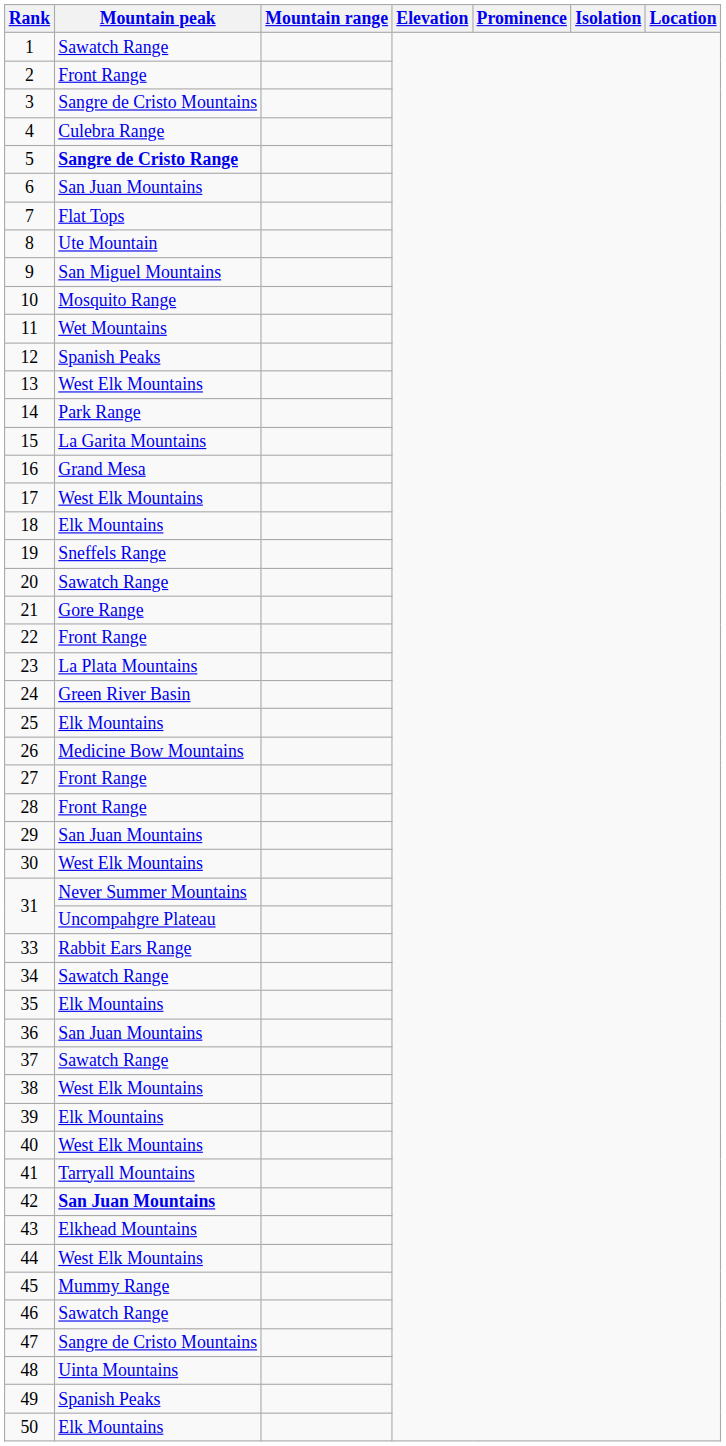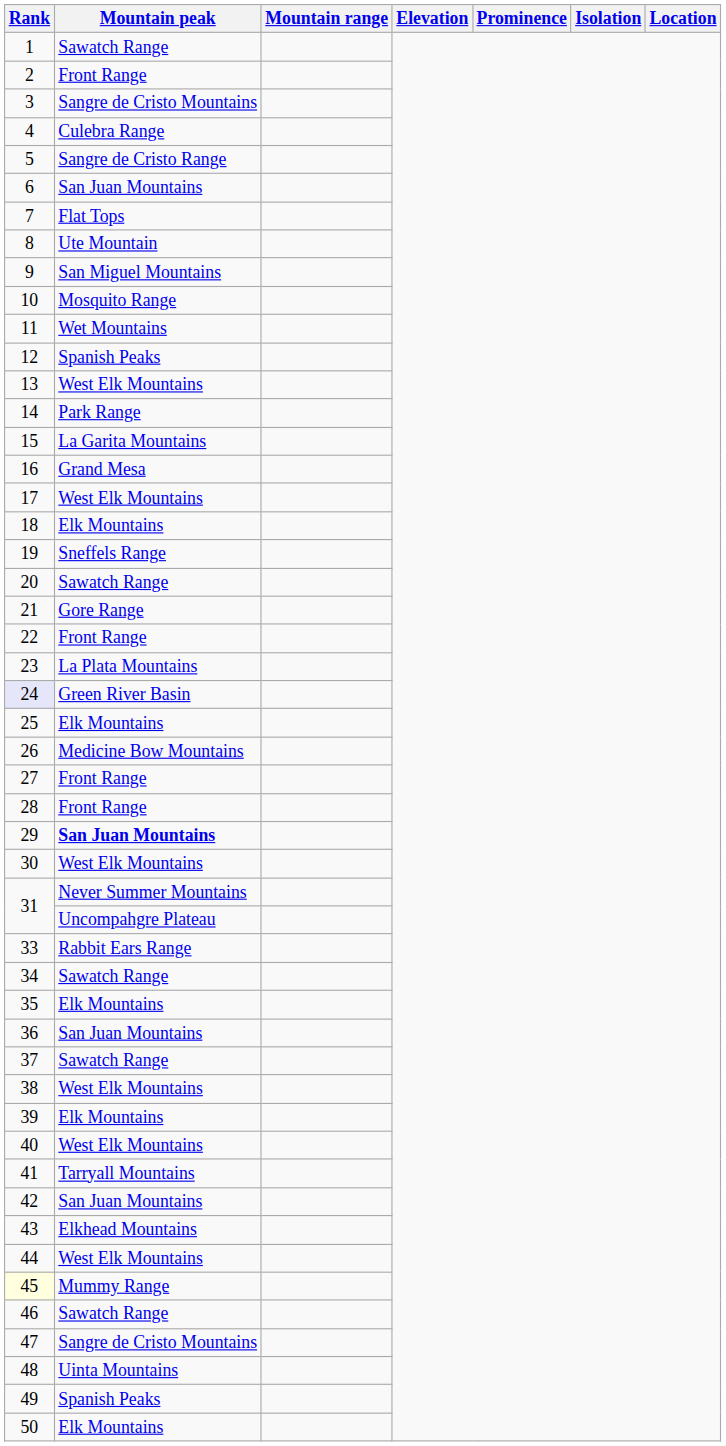(148, 159) bold -> (142, 159) normal
(29, 694) no background -> (29, 694) lavender background
(130, 835) normal -> (137, 835) bold
(137, 1201) bold -> (130, 1201) normal
(29, 1286) no background -> (29, 1286) lightyellow background
